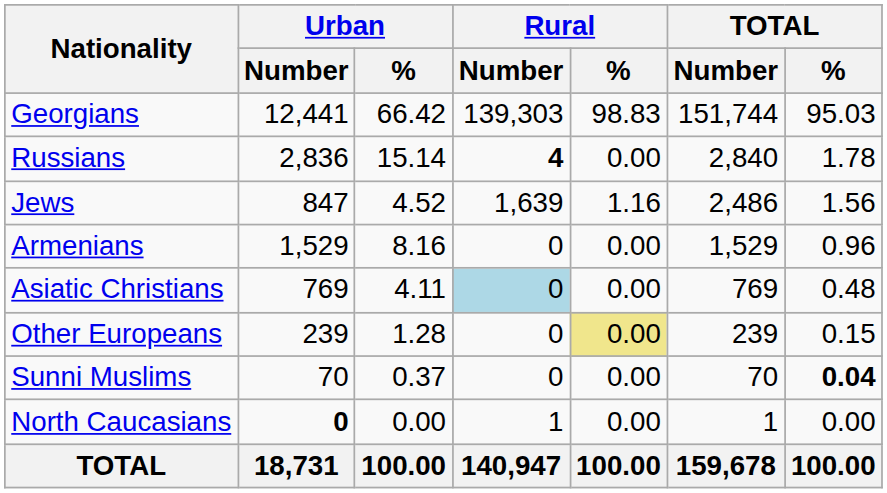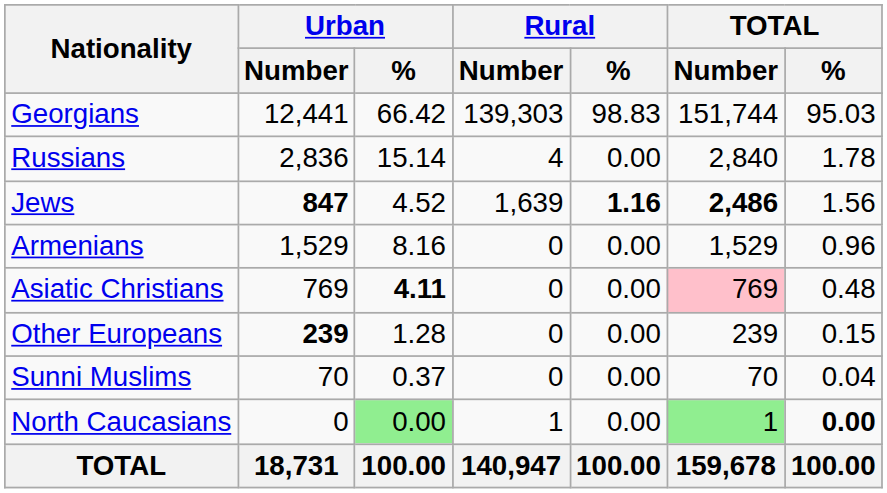(556, 158) bold -> (556, 158) normal
(325, 202) normal -> (325, 202) bold
(634, 202) normal -> (634, 202) bold
(743, 202) normal -> (743, 202) bold
(420, 289) normal -> (420, 289) bold
(556, 289) lightblue background -> (556, 289) no background
(755, 289) no background -> (755, 289) pink background
(325, 333) normal -> (325, 333) bold
(634, 333) khaki background -> (634, 333) no background
(849, 377) bold -> (849, 377) normal
(341, 421) bold -> (341, 421) normal
(419, 421) no background -> (419, 421) lightgreen background
(770, 421) no background -> (770, 421) lightgreen background
(849, 421) normal -> (849, 421) bold
